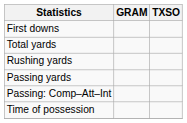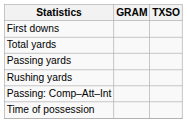rows swapped: (39, 61) <-> (39, 77)
